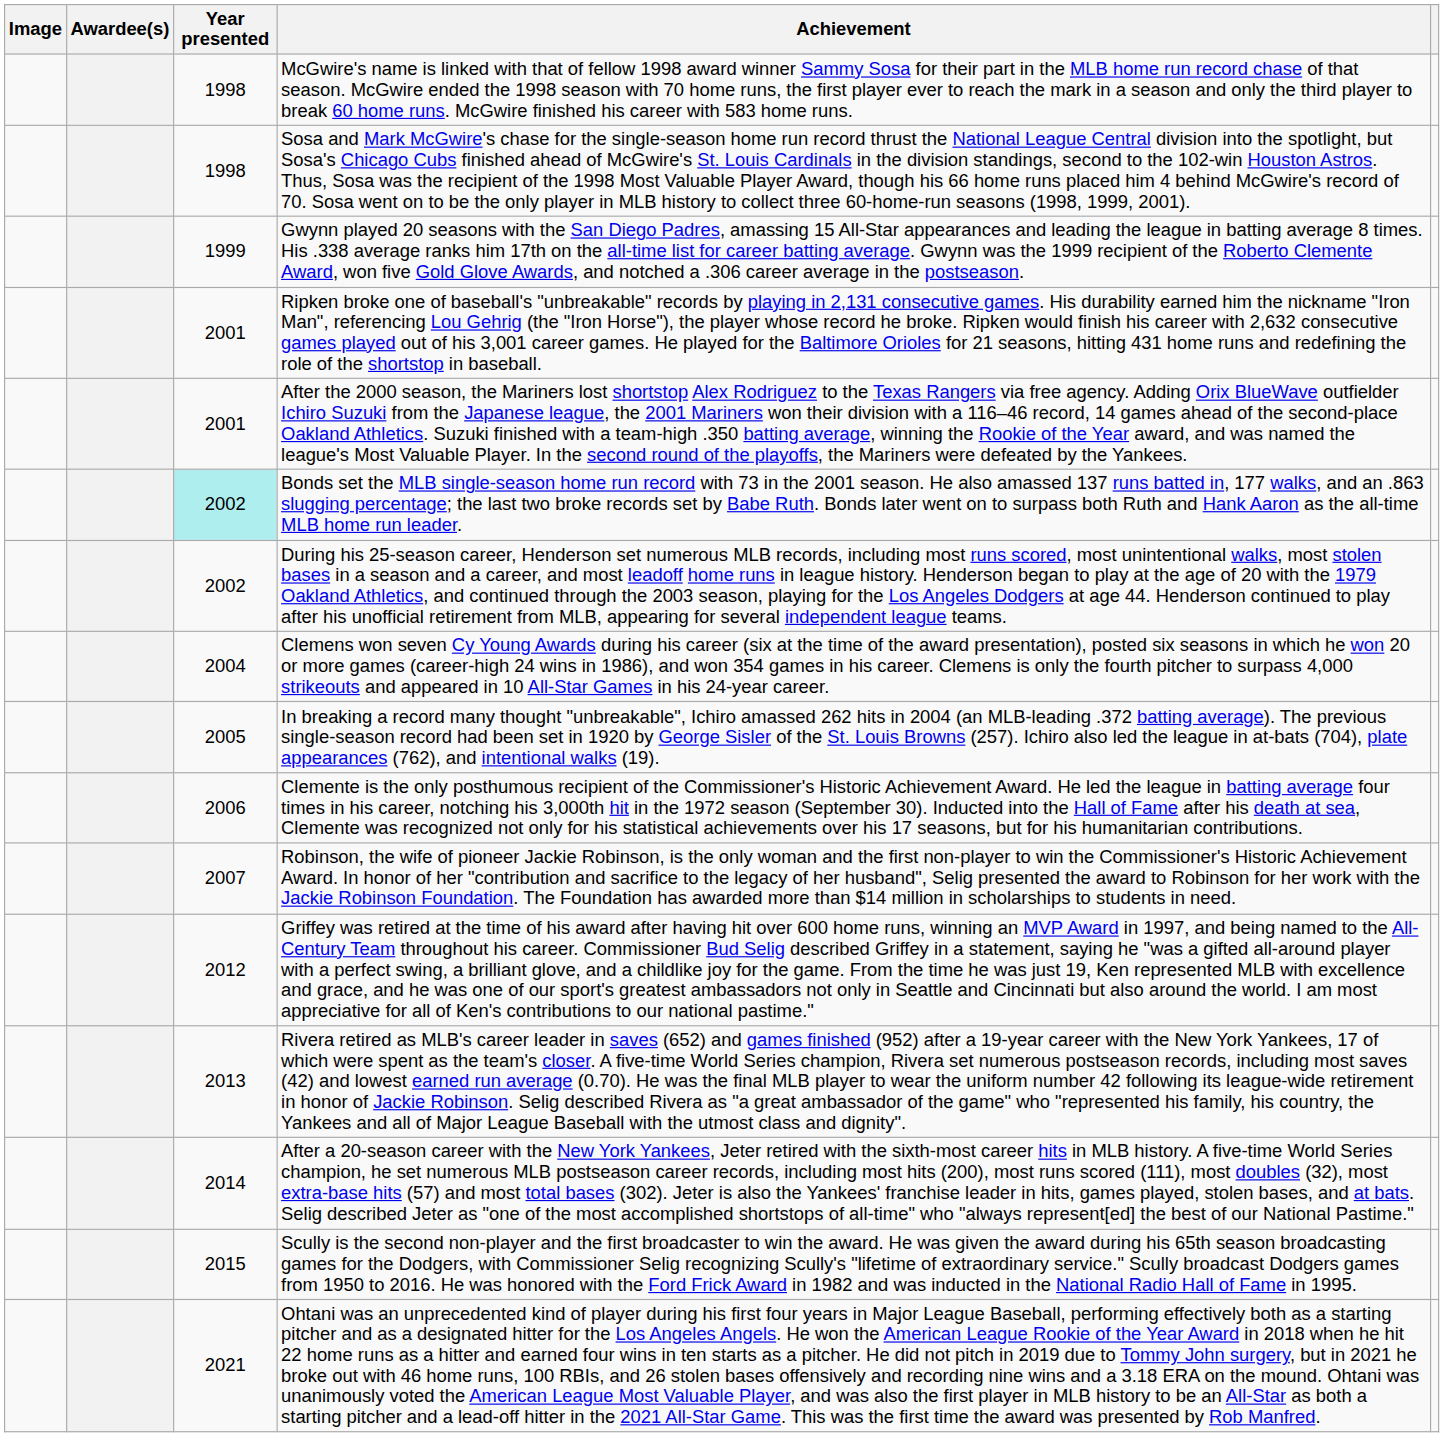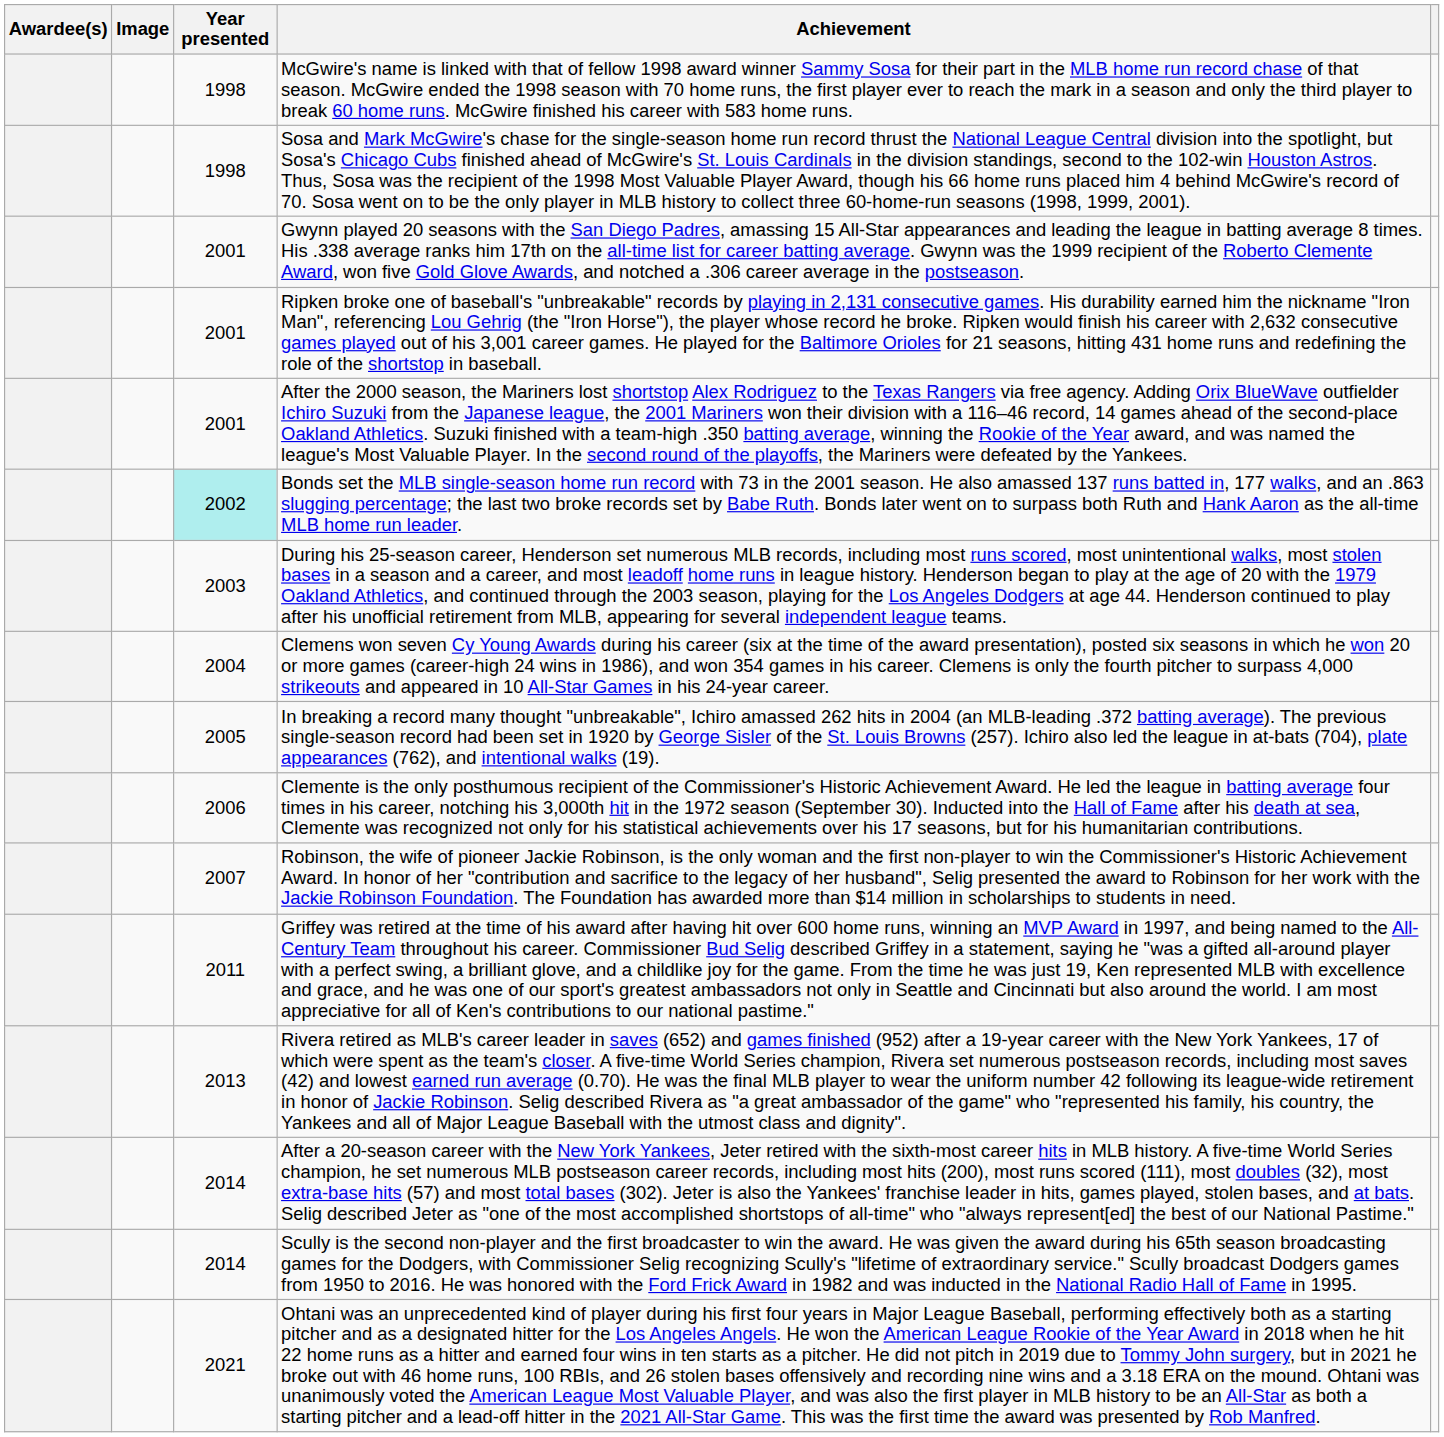columns swapped: (120, 29) <-> (35, 29)
(225, 251) 1999 -> (225, 251) 2001
(225, 585) 2002 -> (225, 585) 2003
(225, 969) 2012 -> (225, 969) 2011
(225, 1264) 2015 -> (225, 1264) 2014
